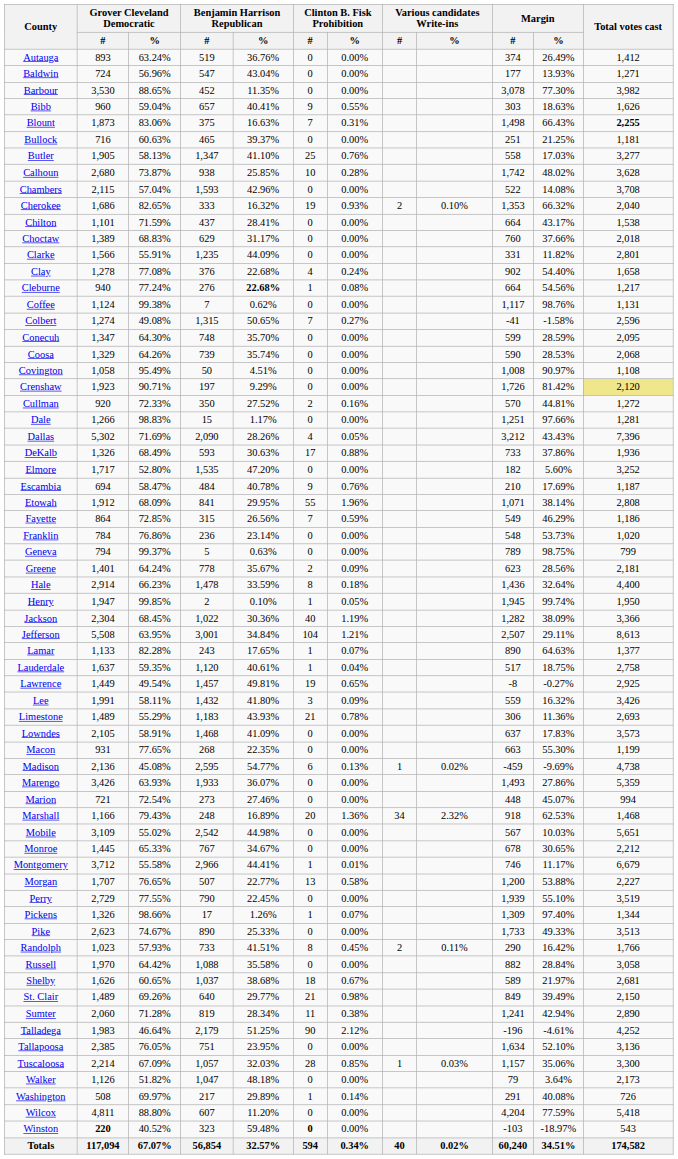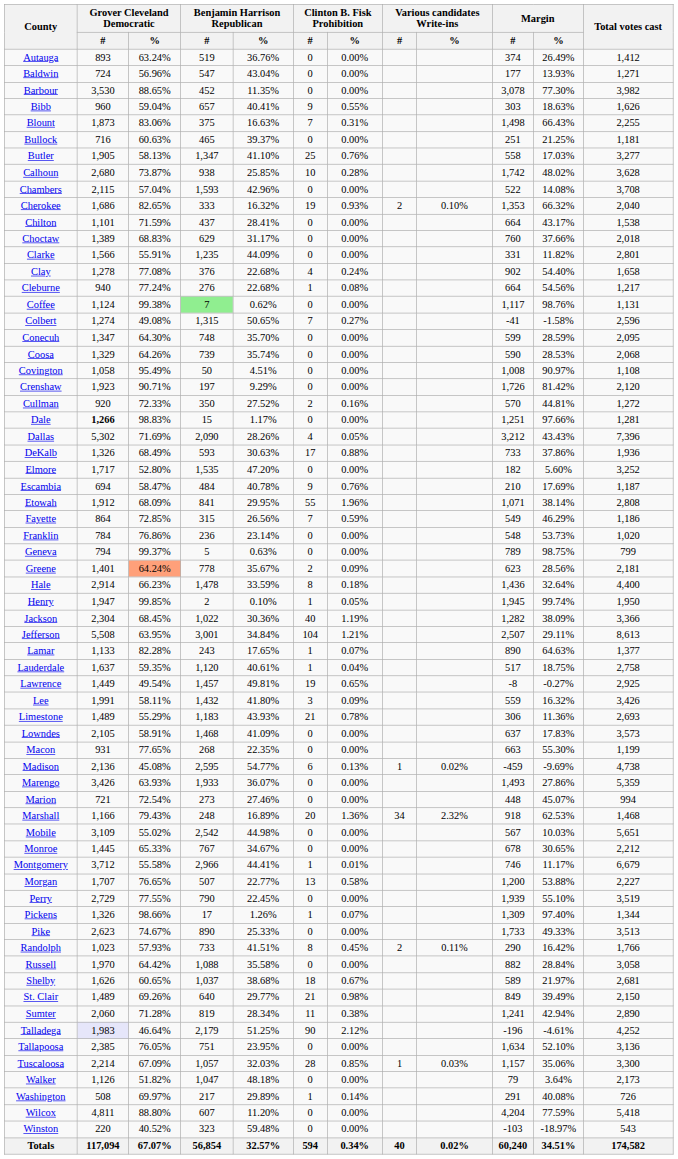(628, 123) bold -> (628, 123) normal
(263, 288) bold -> (263, 288) normal
(207, 304) no background -> (207, 304) lightgreen background
(628, 387) khaki background -> (628, 387) no background
(103, 420) normal -> (103, 420) bold
(155, 568) no background -> (155, 568) lightsalmon background
(103, 1030) no background -> (103, 1030) lavender background
(103, 1129) bold -> (103, 1129) normal
(310, 1129) bold -> (310, 1129) normal
